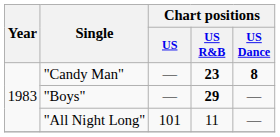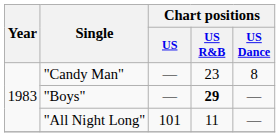(212, 74) bold -> (212, 74) normal
(254, 74) bold -> (254, 74) normal
